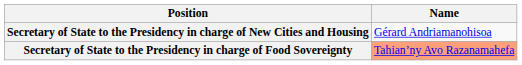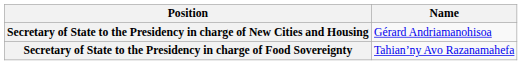(444, 50) lightsalmon background -> (444, 50) no background
